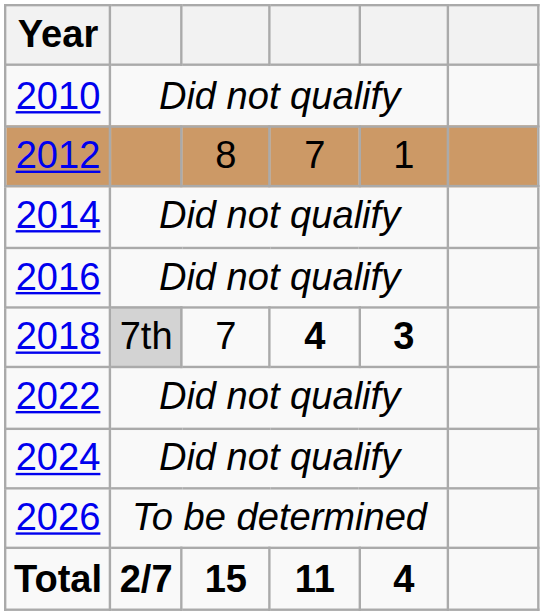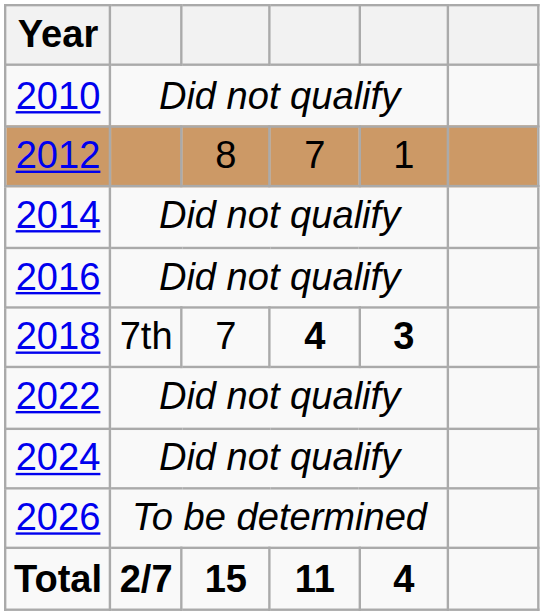(146, 336) lightgrey background -> (146, 336) no background
